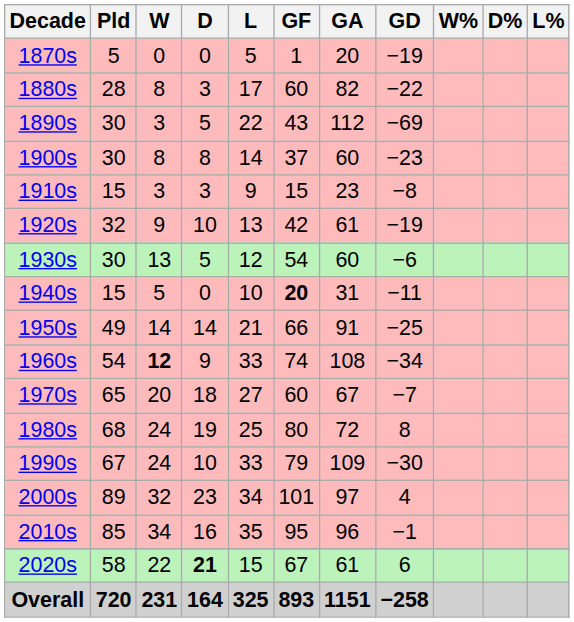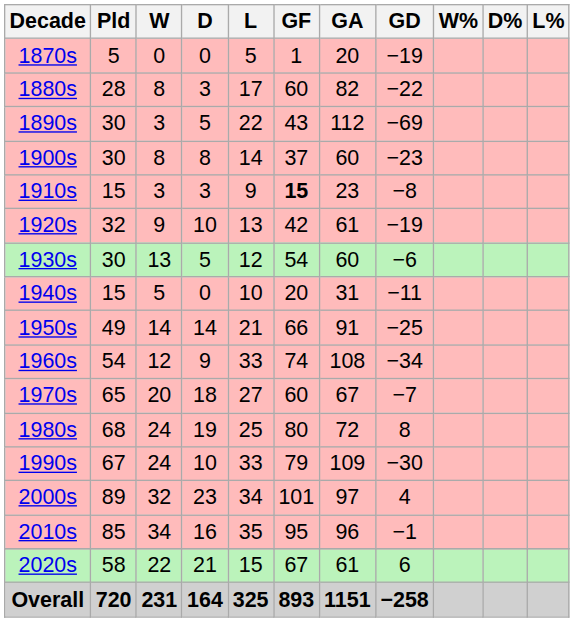(296, 191) normal -> (296, 191) bold
(296, 293) bold -> (296, 293) normal
(159, 361) bold -> (159, 361) normal
(205, 565) bold -> (205, 565) normal
